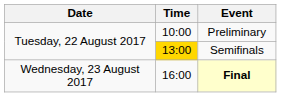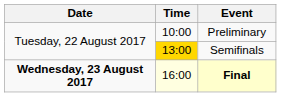(80, 75) normal -> (80, 75) bold
(177, 75) no background -> (177, 75) lightyellow background
